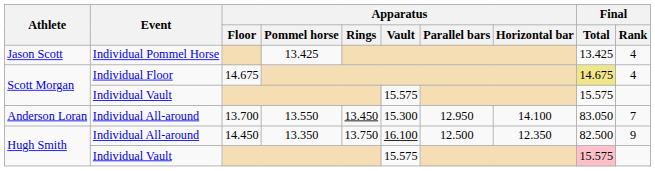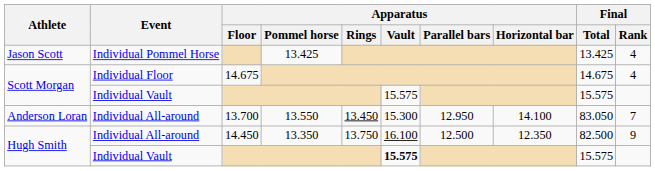(596, 75) khaki background -> (596, 75) no background
(401, 156) normal -> (401, 156) bold
(596, 156) pink background -> (596, 156) no background
